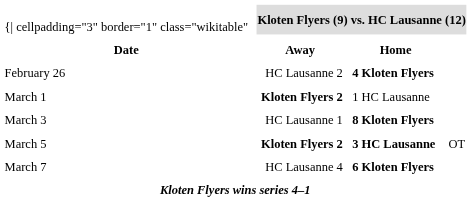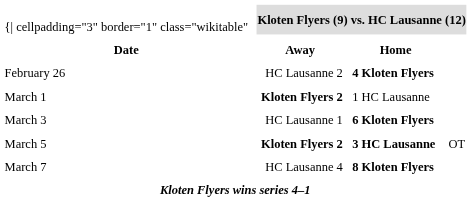(393, 120) 8 Kloten Flyers -> (393, 120) 6 Kloten Flyers
(393, 167) 6 Kloten Flyers -> (393, 167) 8 Kloten Flyers
